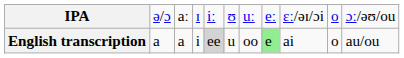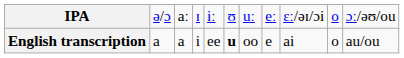(214, 40) lightgrey background -> (214, 40) no background
(231, 40) normal -> (232, 40) bold
(268, 40) lightgreen background -> (269, 40) no background
